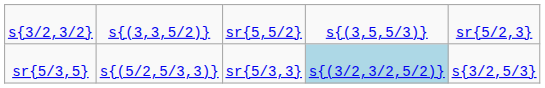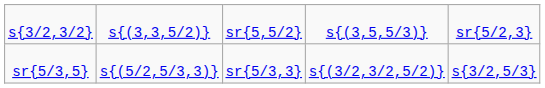(377, 72) lightblue background -> (377, 72) no background
